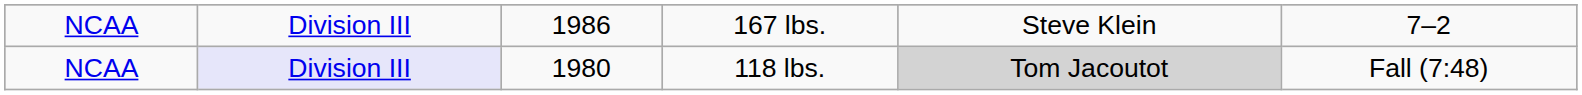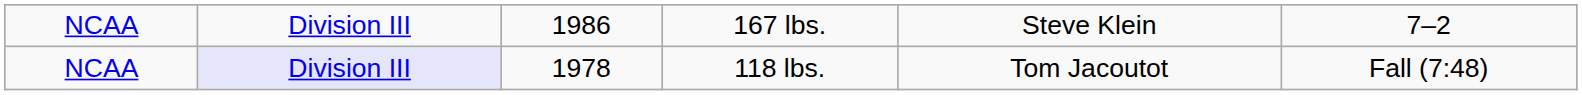(581, 67) 1980 -> (581, 67) 1978
(1089, 67) lightgrey background -> (1089, 67) no background
